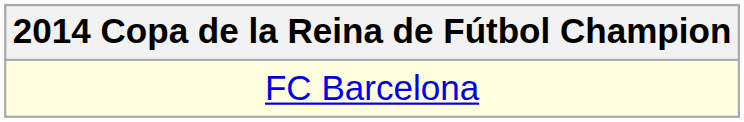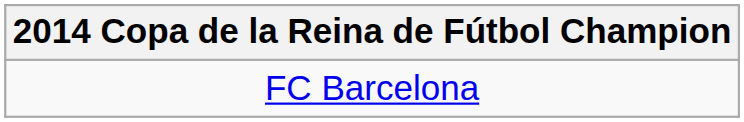(372, 87) lightyellow background -> (372, 87) no background
